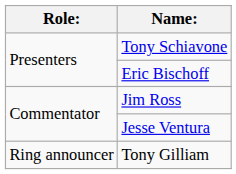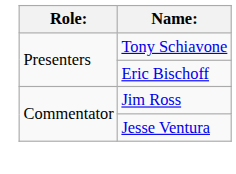- row: (165, 154)
